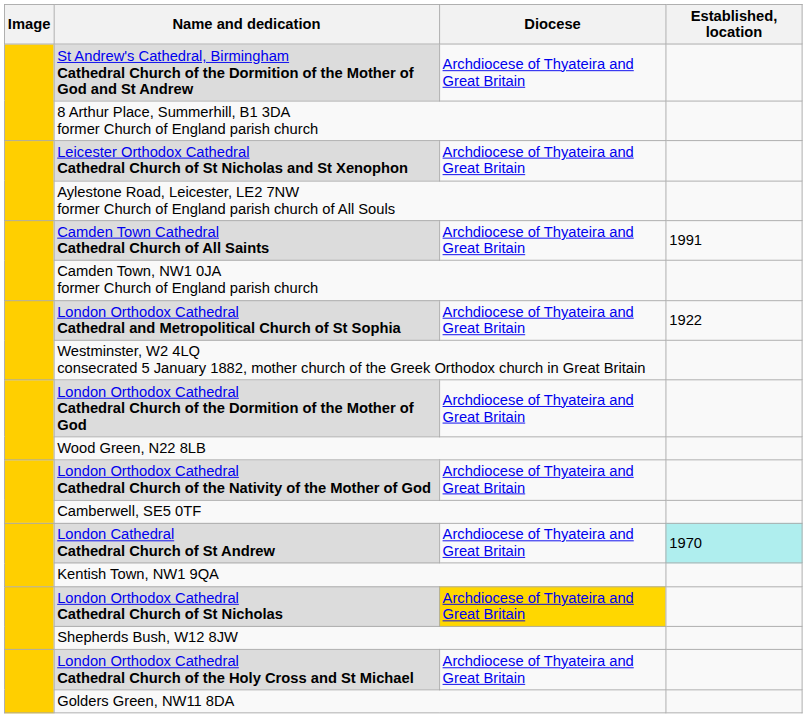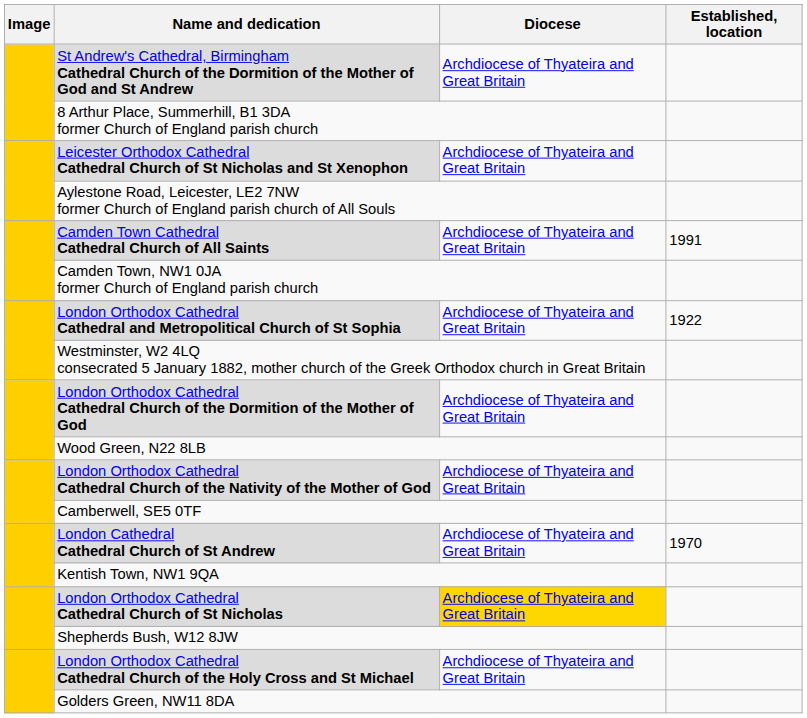(686, 543) paleturquoise background -> (686, 543) no background
